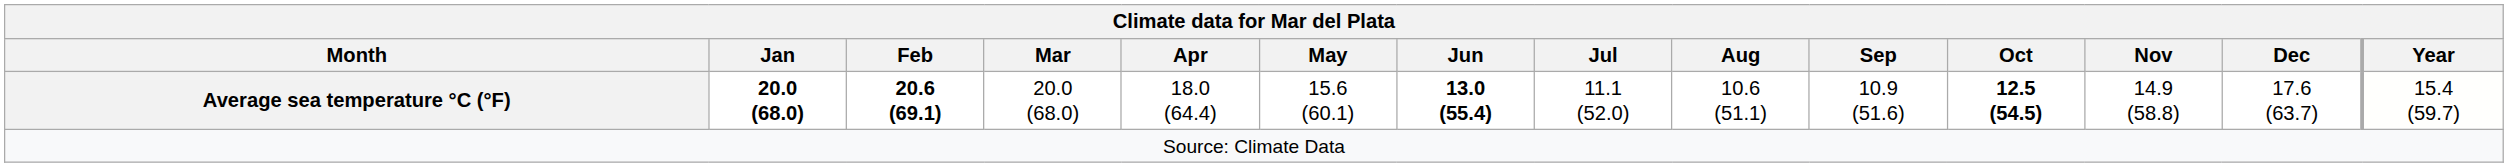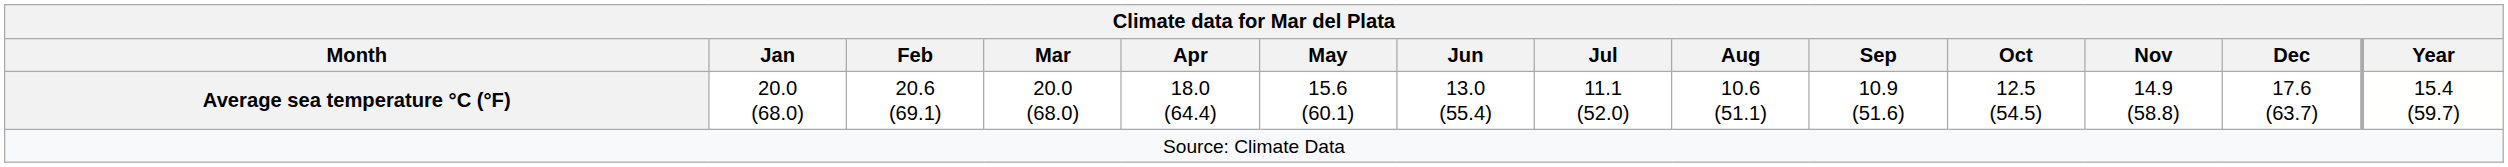(778, 100) bold -> (778, 100) normal
(915, 100) bold -> (915, 100) normal
(1466, 100) bold -> (1466, 100) normal
(2016, 100) bold -> (2016, 100) normal
